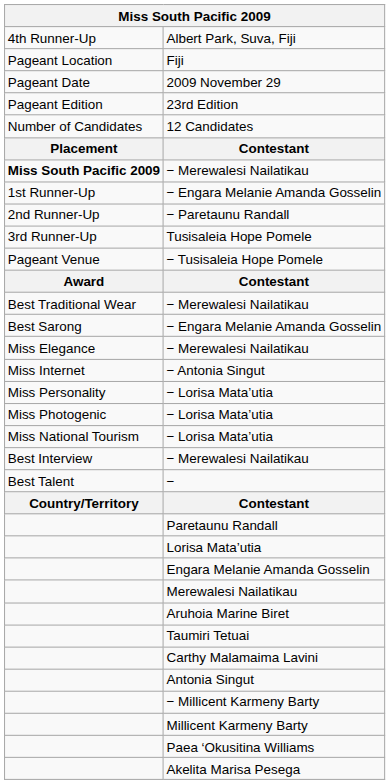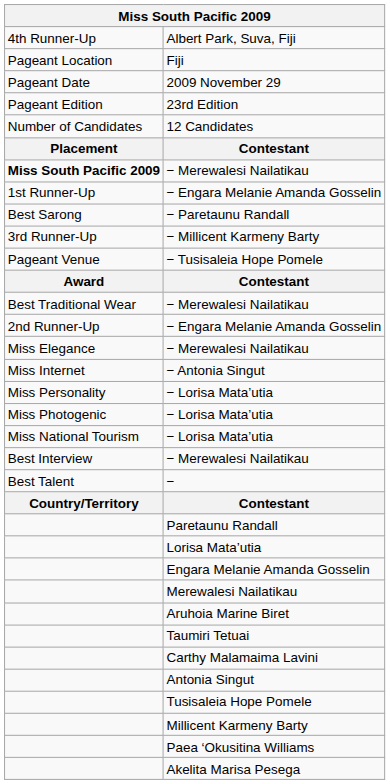(54, 215) 2nd Runner-Up -> (45, 215) Best Sarong
(239, 237) Tusisaleia Hope Pomele -> (243, 237) − Millicent Karmeny Barty
(45, 325) Best Sarong -> (54, 325) 2nd Runner-Up
(243, 702) − Millicent Karmeny Barty -> (239, 702) Tusisaleia Hope Pomele
